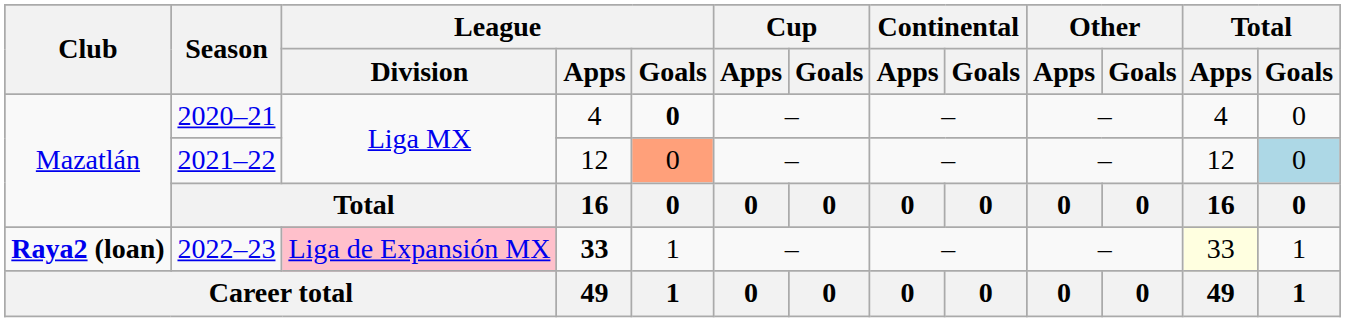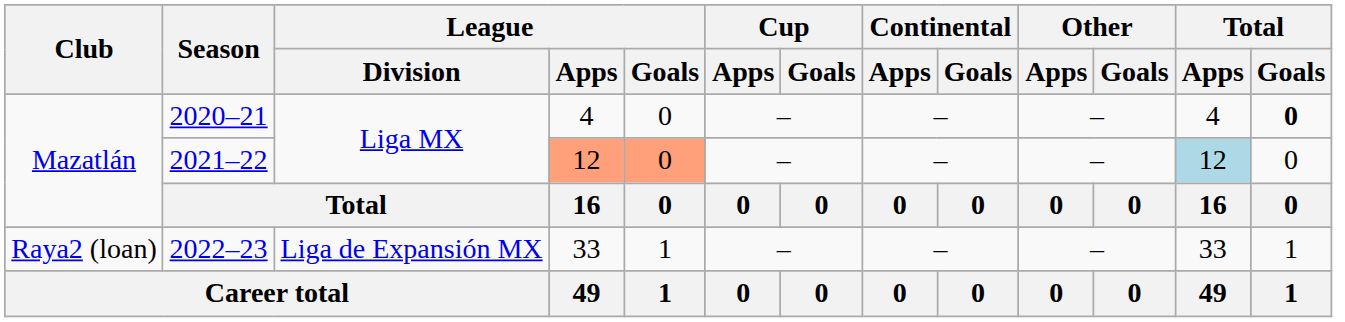(673, 115) bold -> (665, 115) normal
(1299, 115) normal -> (1291, 115) bold
(594, 159) no background -> (587, 159) lightsalmon background
(1221, 159) no background -> (1213, 159) lightblue background
(1299, 159) lightblue background -> (1291, 159) no background
(88, 248) bold -> (84, 248) normal
(419, 248) pink background -> (412, 248) no background
(594, 248) bold -> (587, 248) normal
(1221, 248) lightyellow background -> (1213, 248) no background
